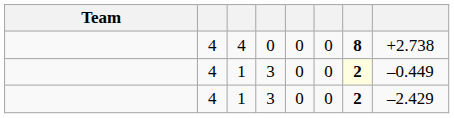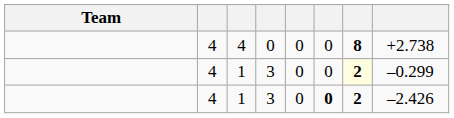(410, 71) –0.449 -> (410, 71) –0.299
(328, 98) normal -> (328, 98) bold
(410, 98) –2.429 -> (410, 98) –2.426
